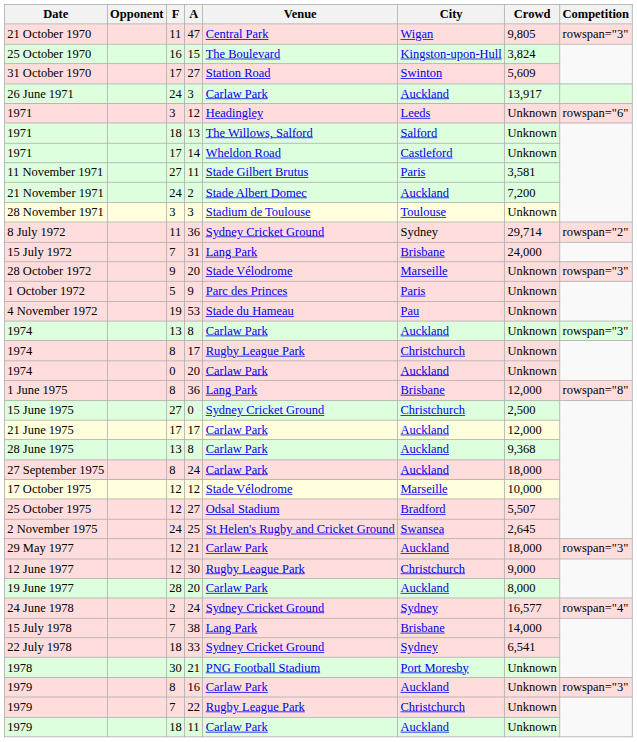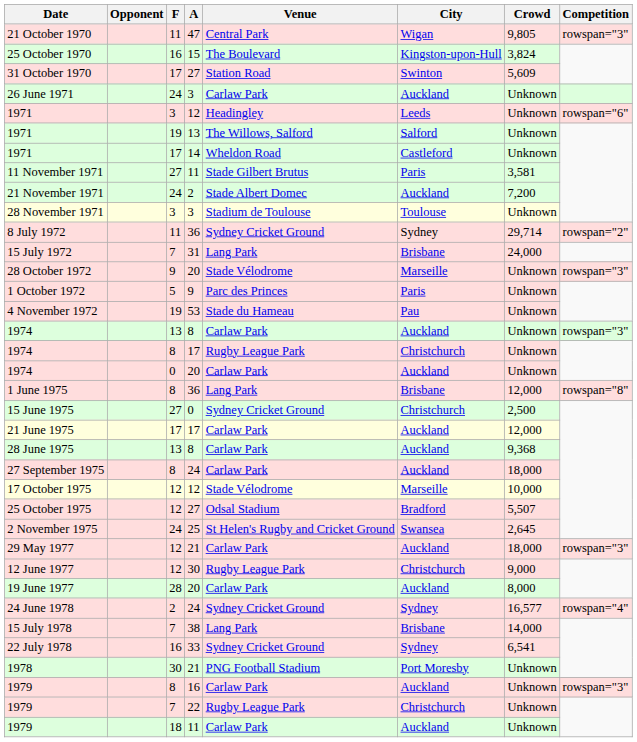(525, 93) 13,917 -> (532, 93) Unknown
(175, 133) 18 -> (175, 133) 19
(175, 647) 18 -> (175, 647) 16
